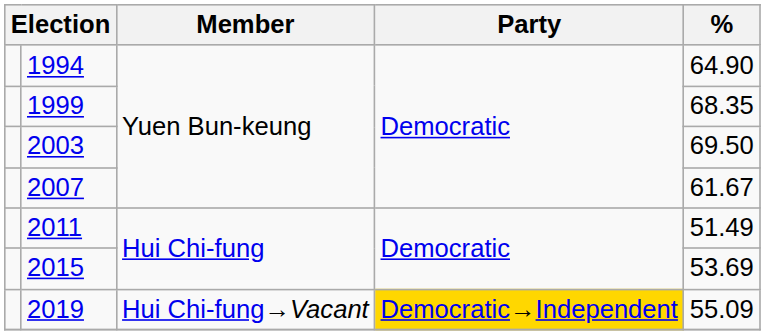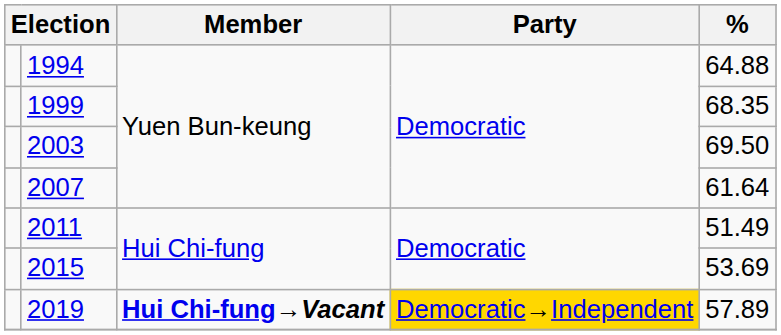(722, 65) 64.90 -> (737, 65) 64.88
(722, 187) 61.67 -> (737, 187) 61.64
(245, 308) normal -> (253, 308) bold
(722, 308) 55.09 -> (737, 308) 57.89
